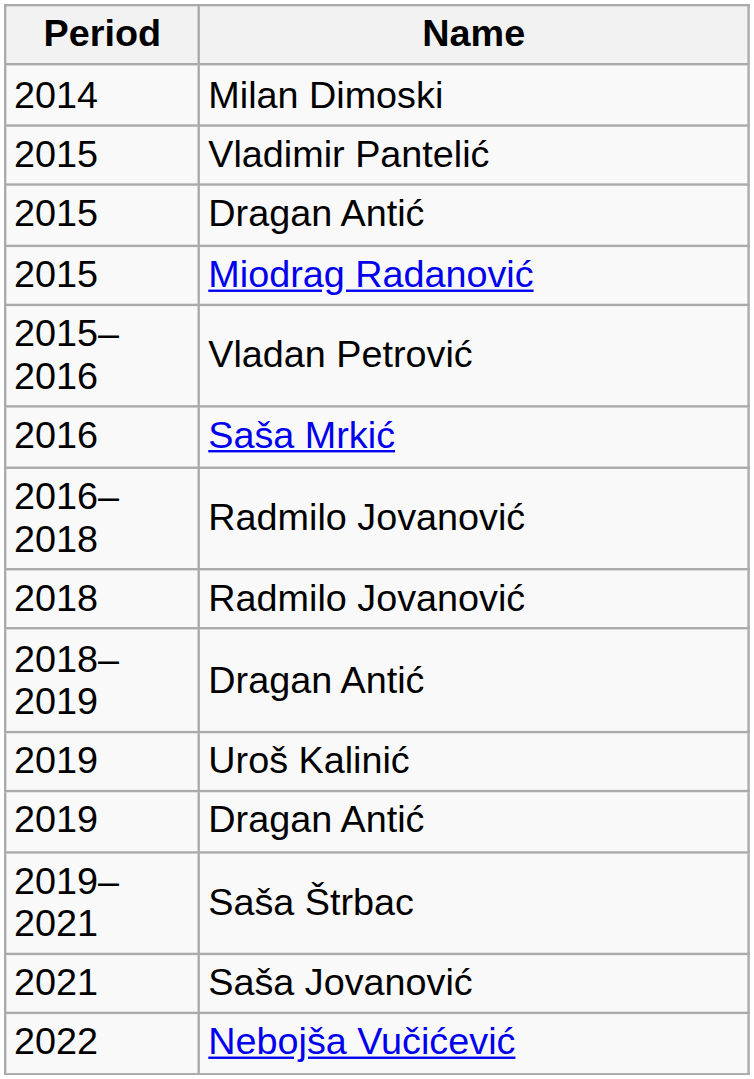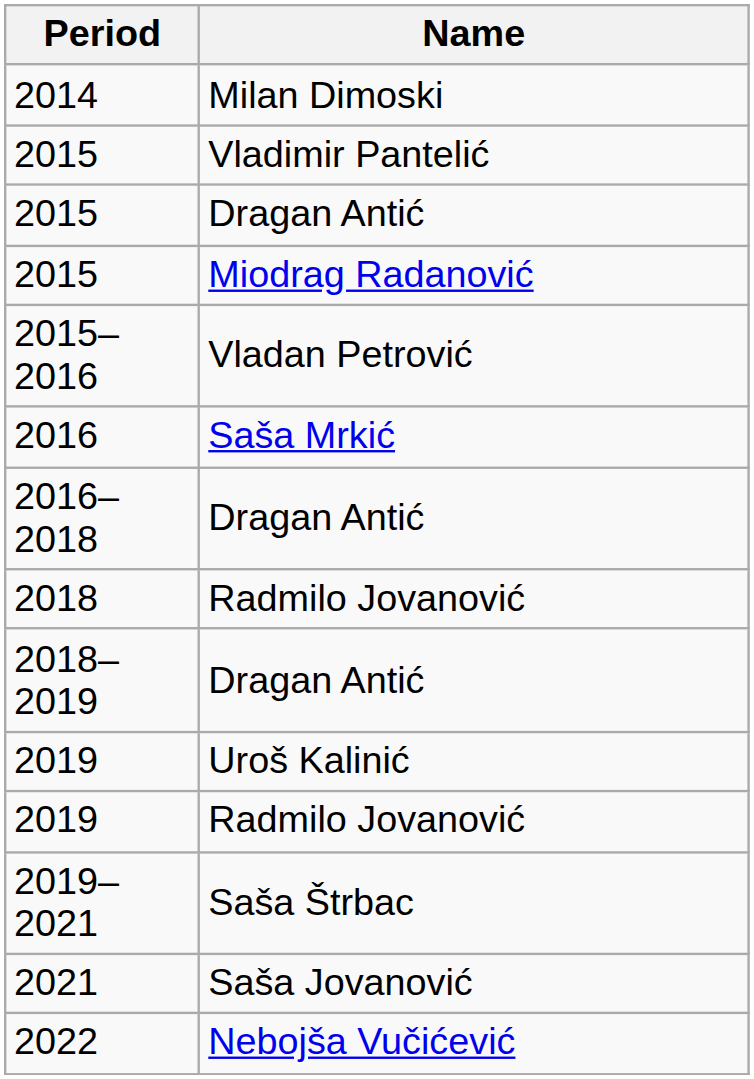(367, 517) Radmilo Jovanović -> (316, 517) Dragan Antić
(316, 820) Dragan Antić -> (367, 820) Radmilo Jovanović
